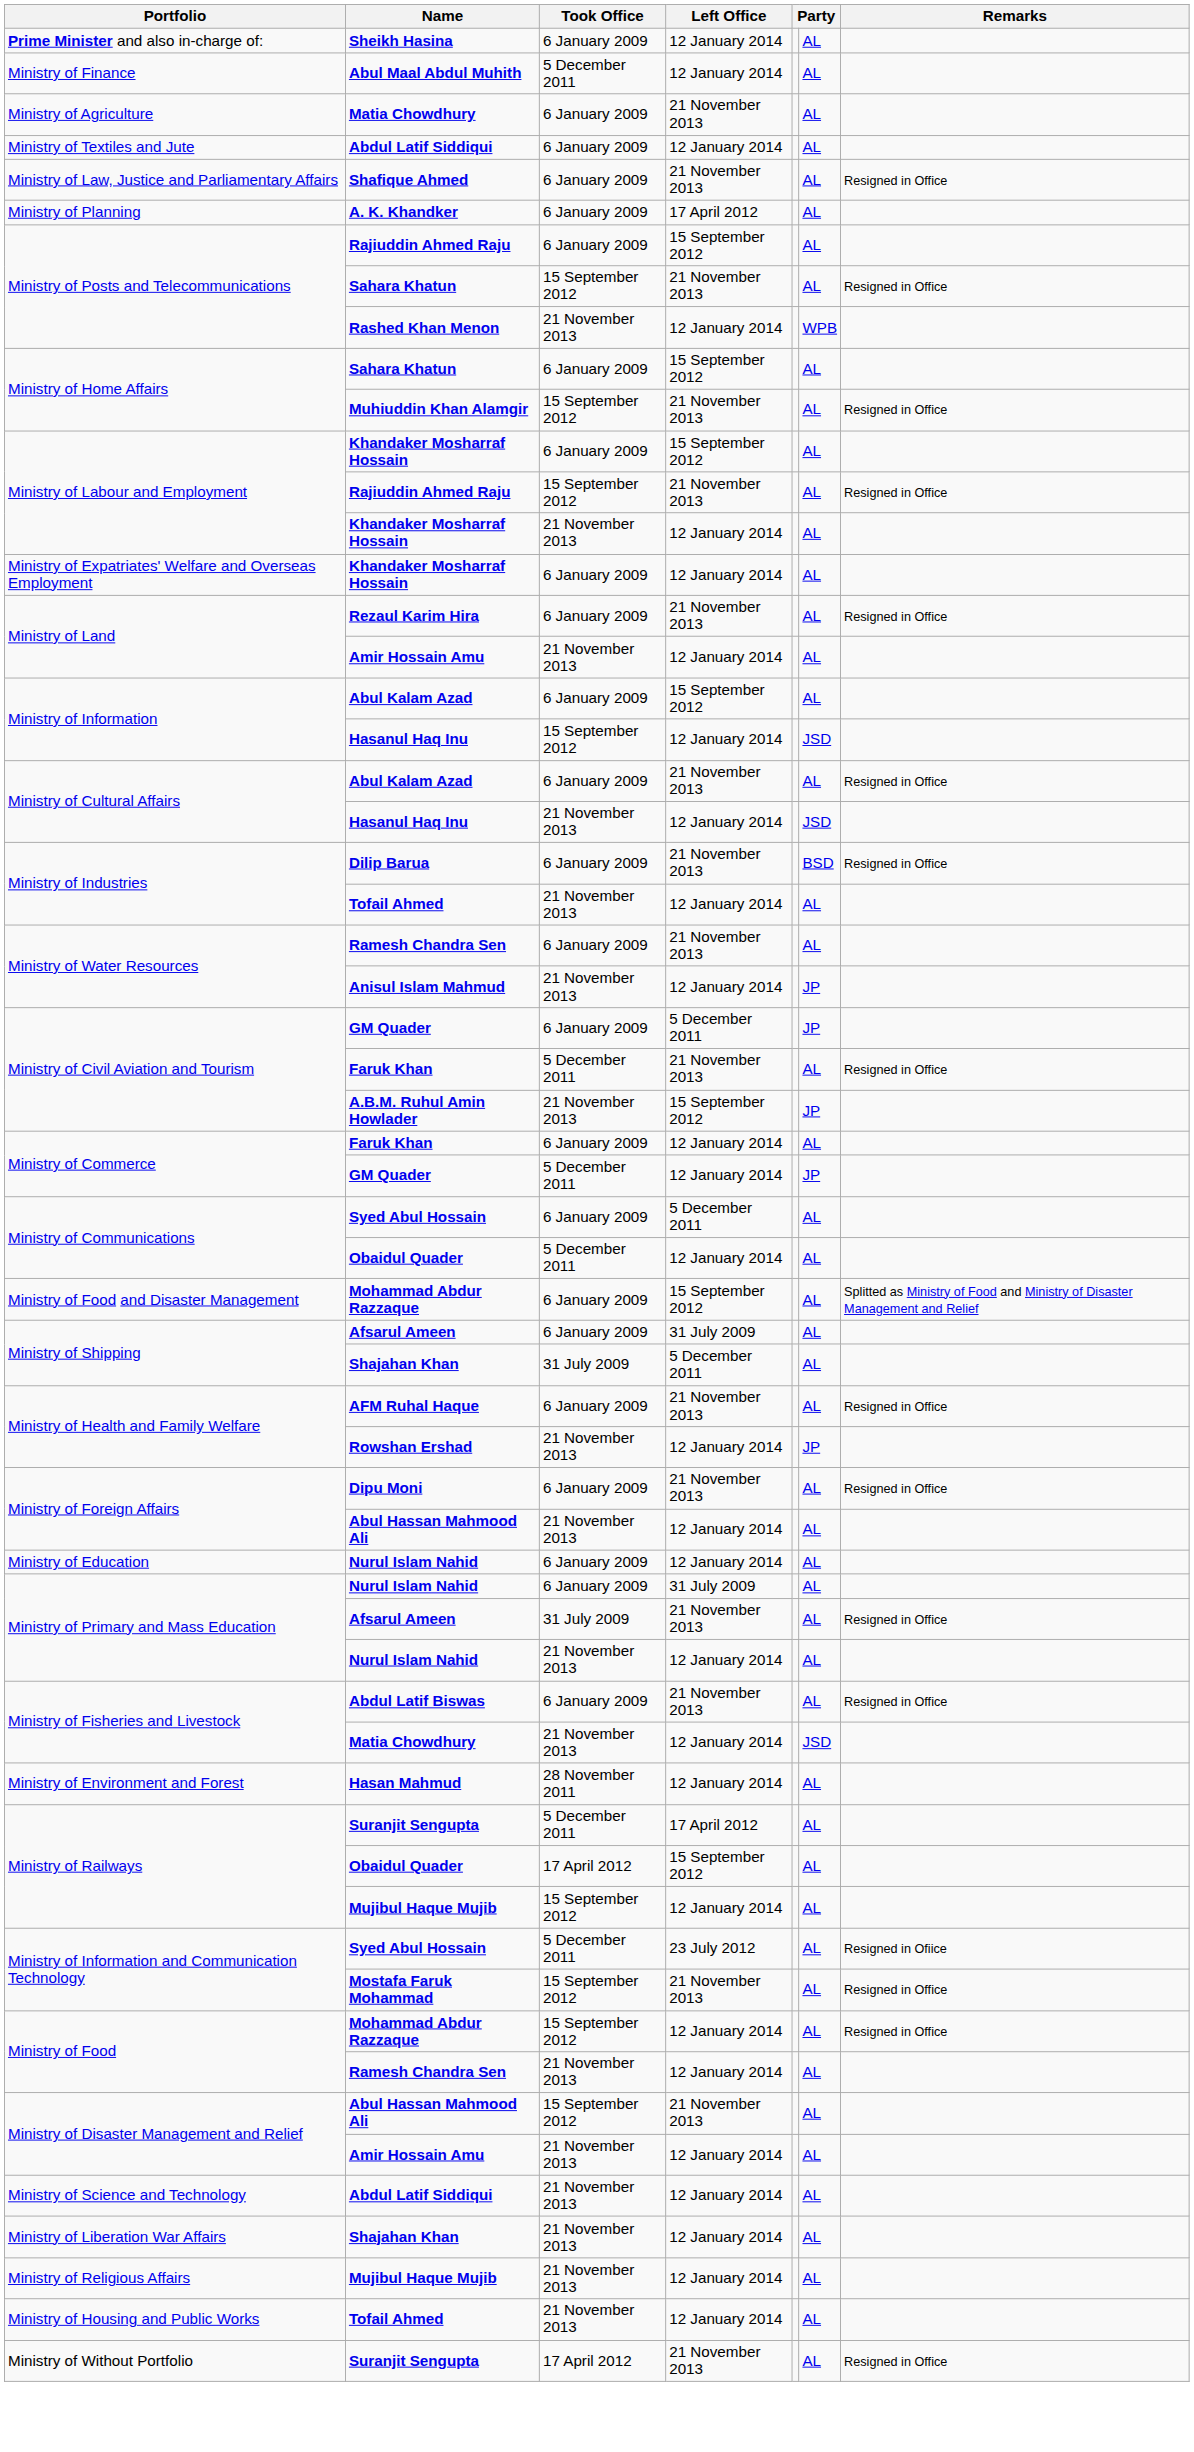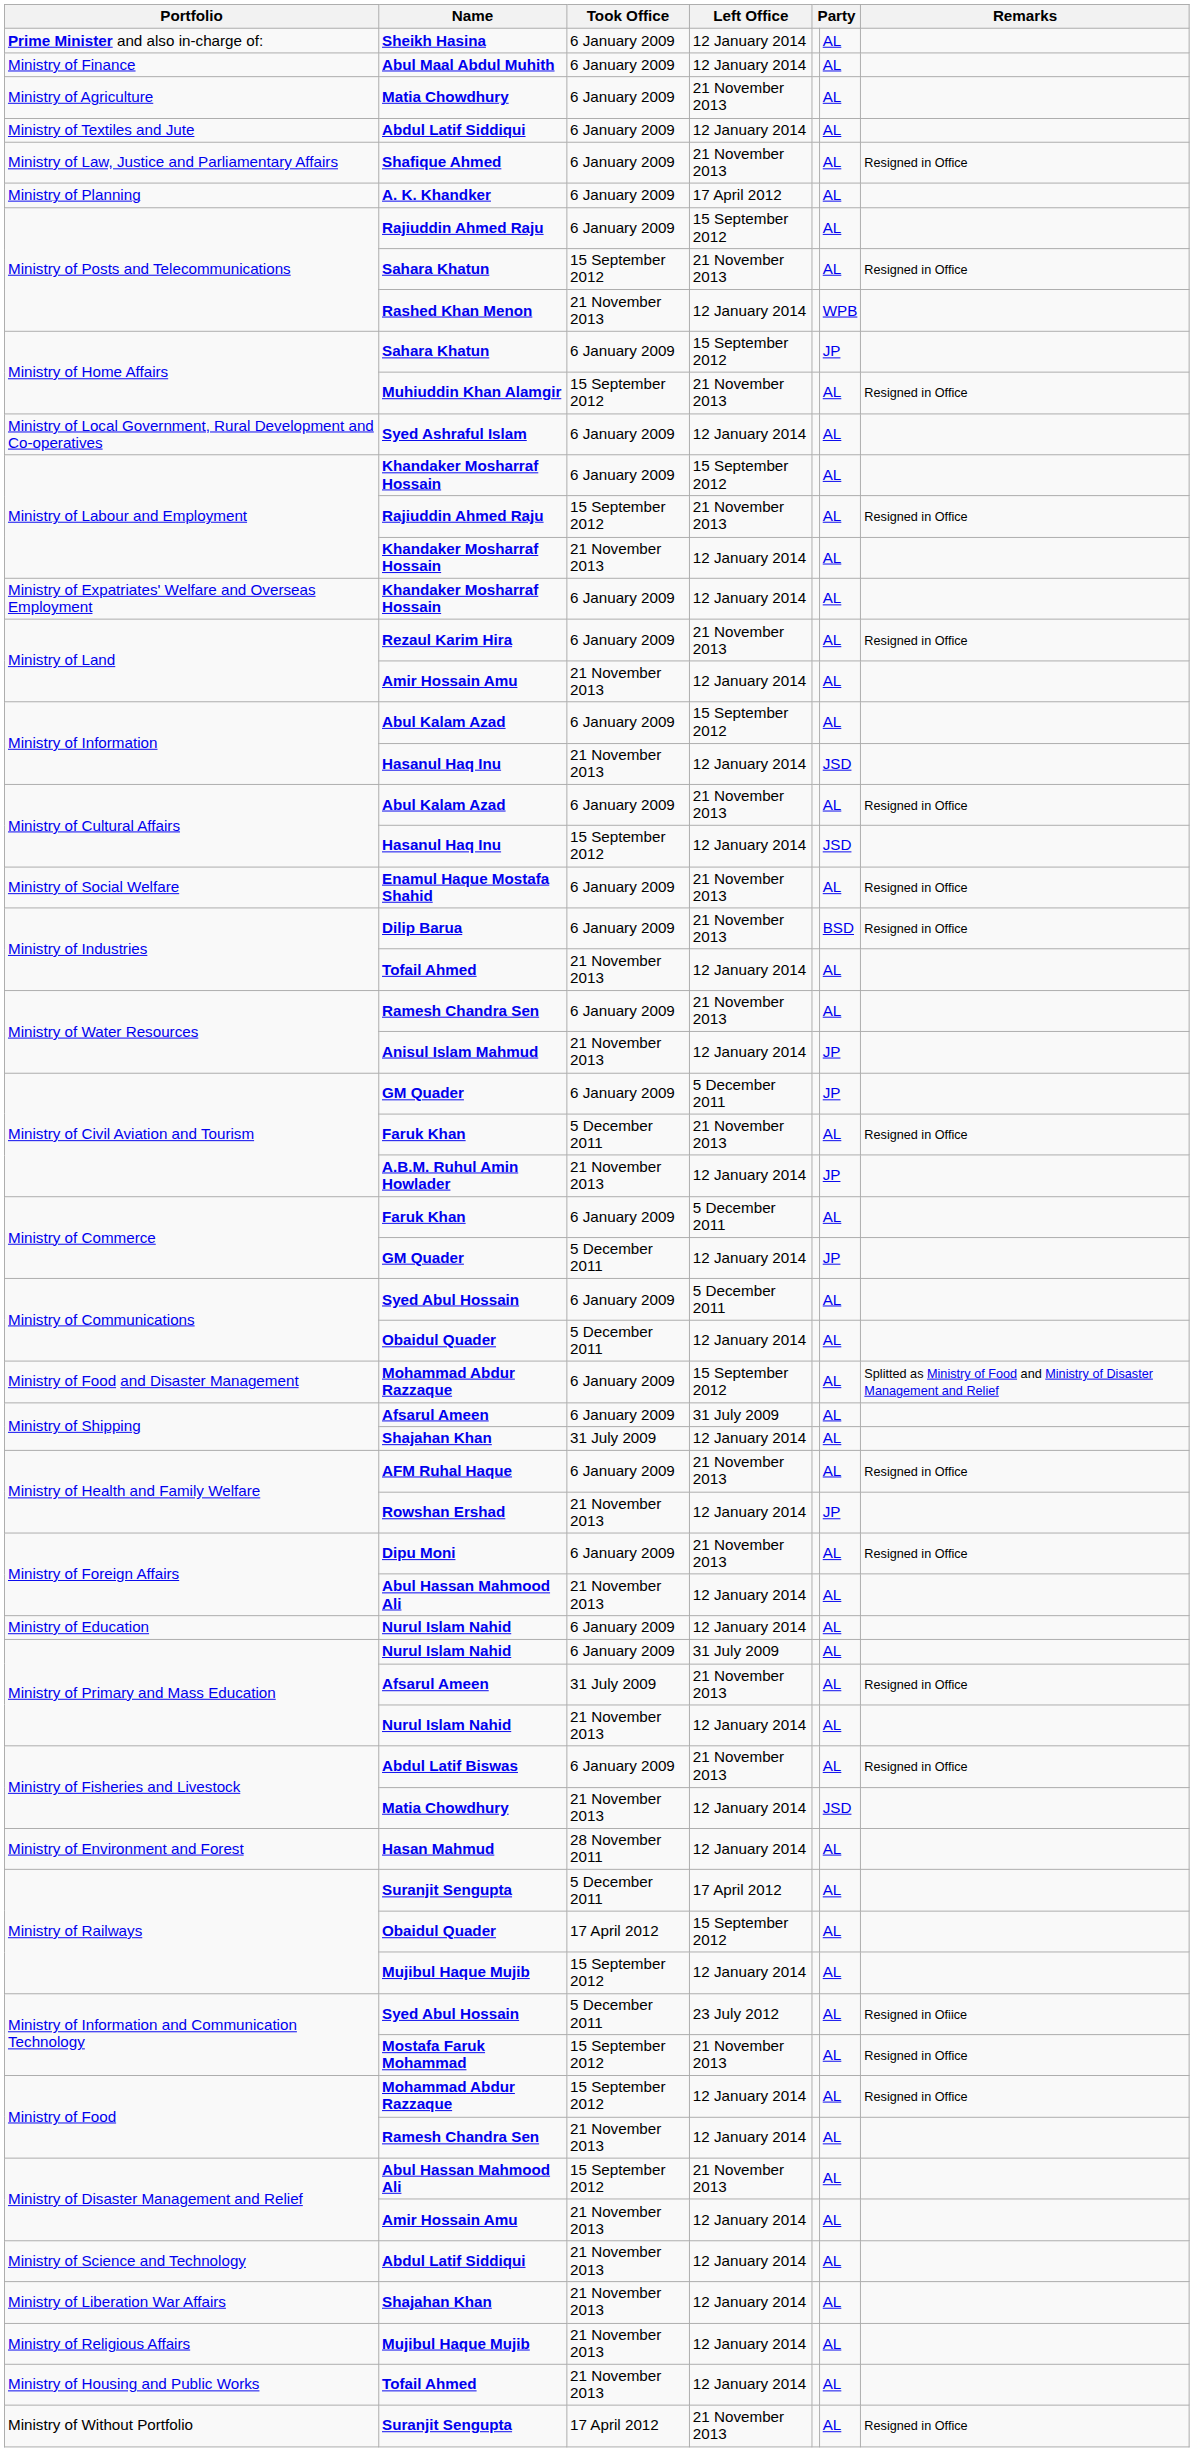(584, 73) 5 December 2011 -> (622, 64) 6 January 2009
(812, 368) AL -> (832, 351) JP
+ row: (191, 434)
(591, 739) 15 September 2012 -> (616, 763) 21 November 2013
(589, 822) 21 November 2013 -> (618, 846) 15 September 2012
+ row: (94, 887)
(717, 1110) 15 September 2012 -> (749, 1175) 12 January 2014
(726, 1143) 12 January 2014 -> (734, 1216) 5 December 2011
(711, 1364) 5 December 2011 -> (749, 1438) 12 January 2014
